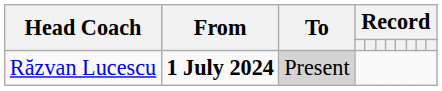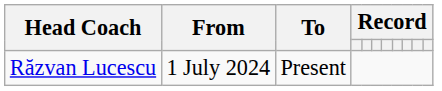(220, 67) bold -> (218, 67) normal
(317, 67) lightgrey background -> (313, 67) no background
